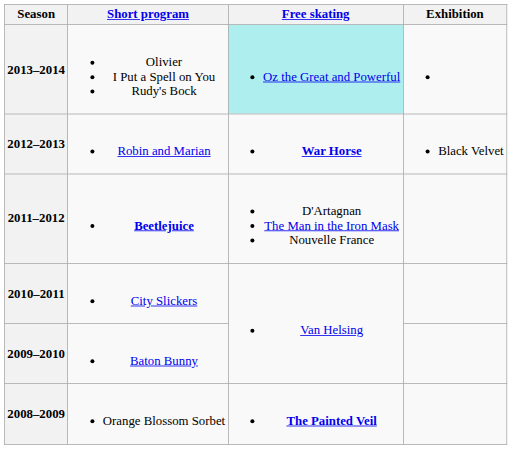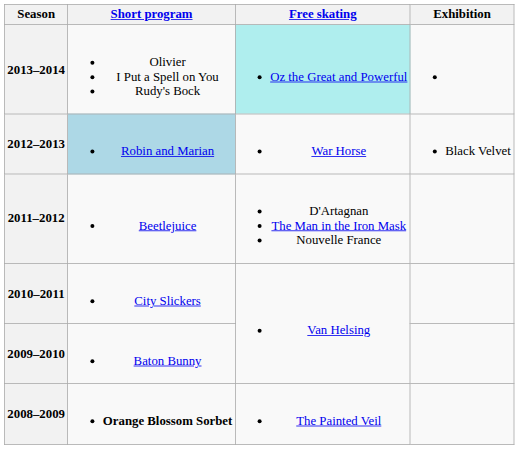(148, 151) no background -> (152, 151) lightblue background
(316, 151) bold -> (323, 151) normal
(148, 226) bold -> (152, 226) normal
(148, 421) normal -> (152, 421) bold
(316, 421) bold -> (323, 421) normal
